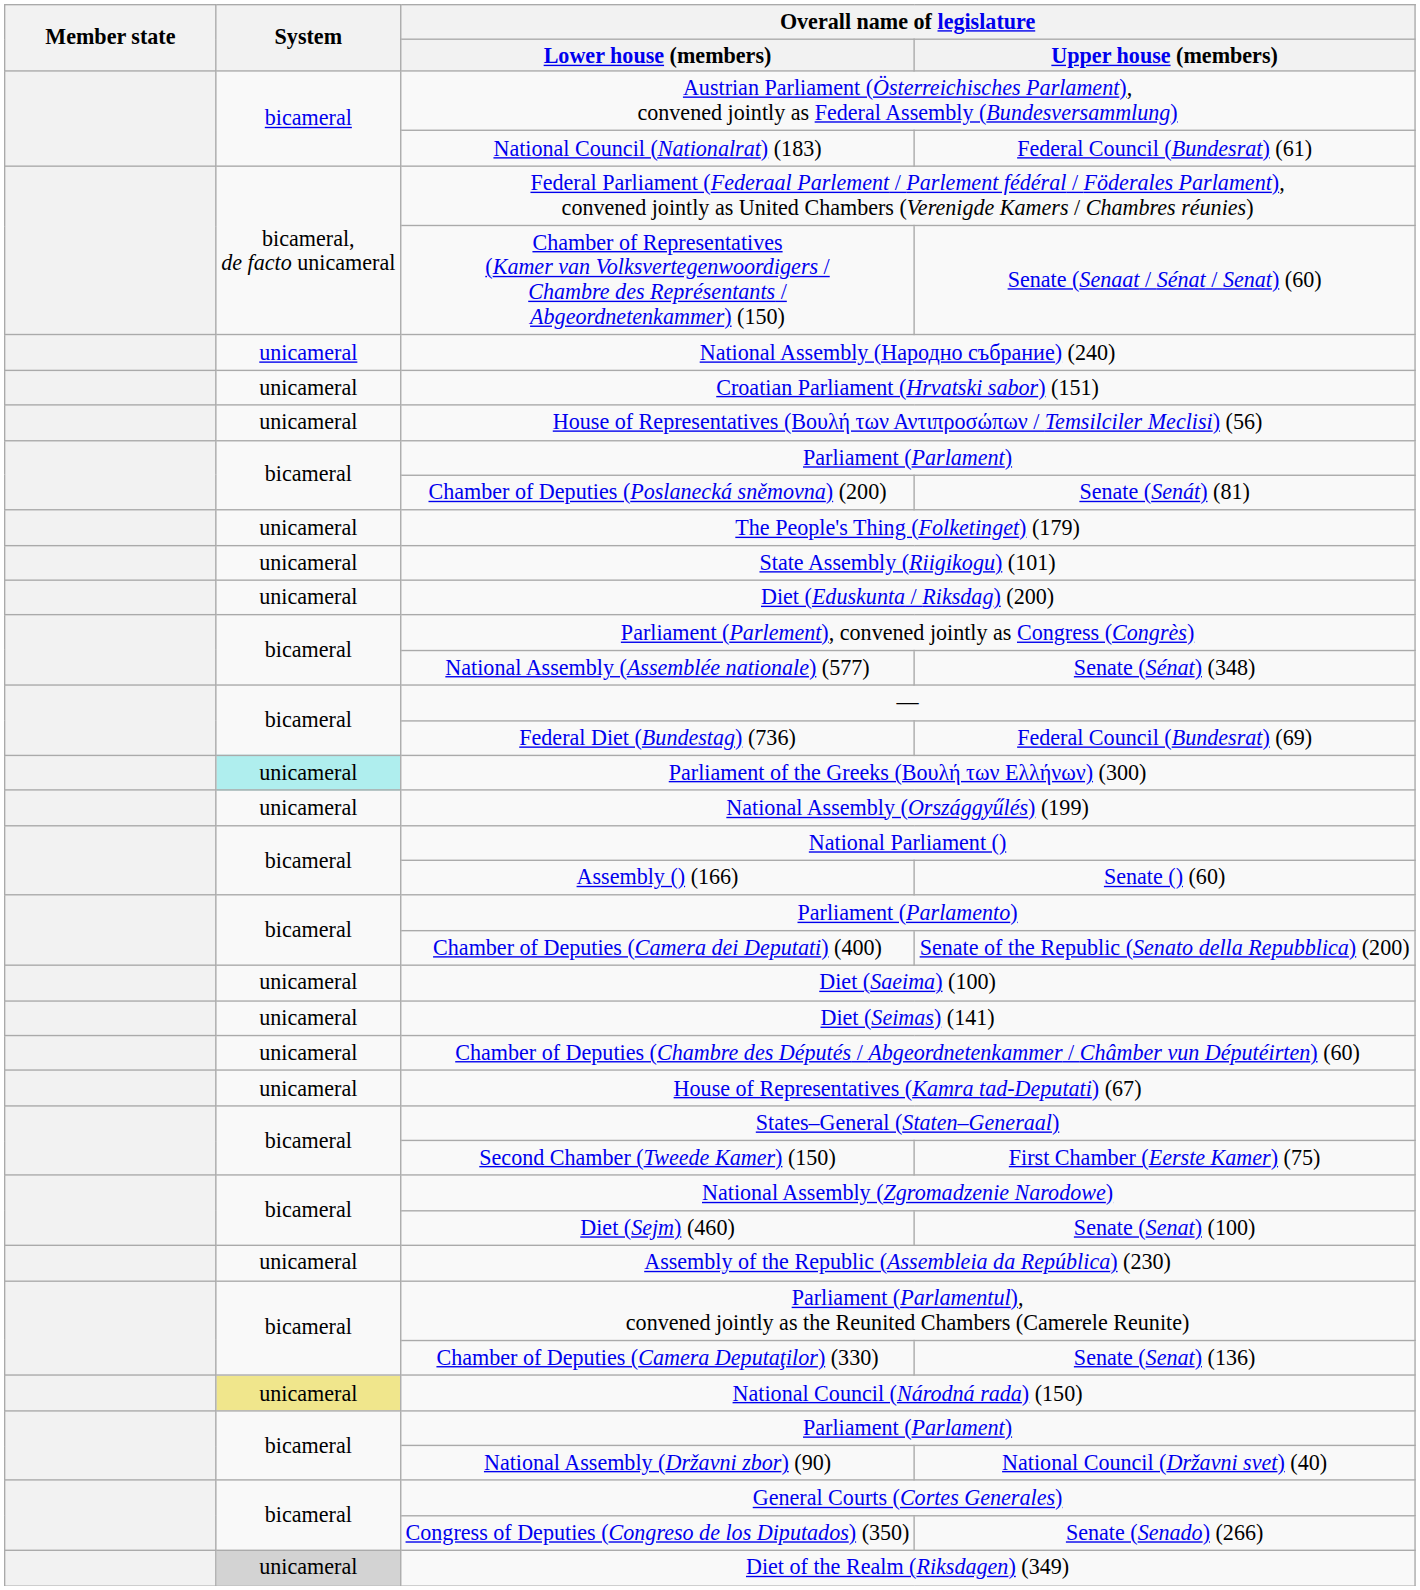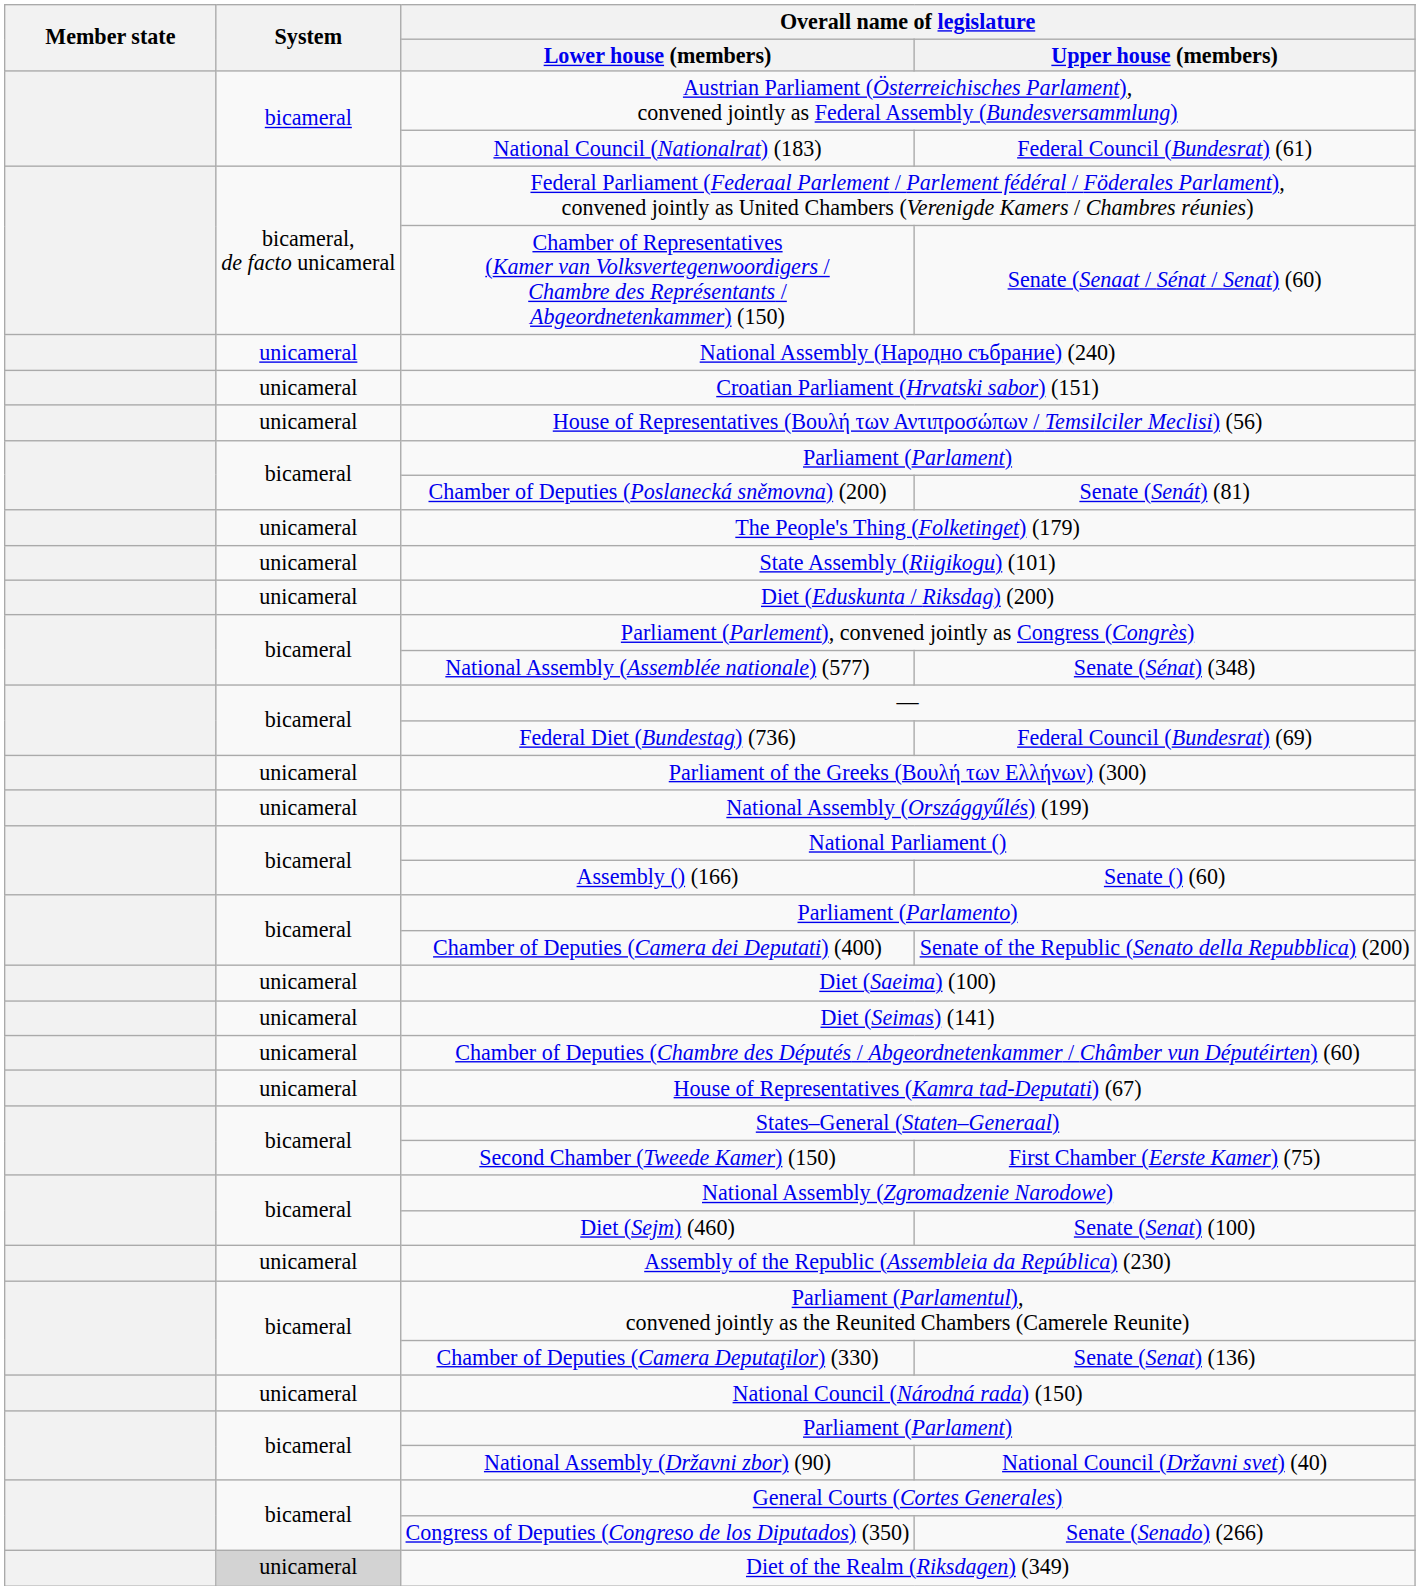(308, 772) paleturquoise background -> (308, 772) no background
(308, 1392) khaki background -> (308, 1392) no background
